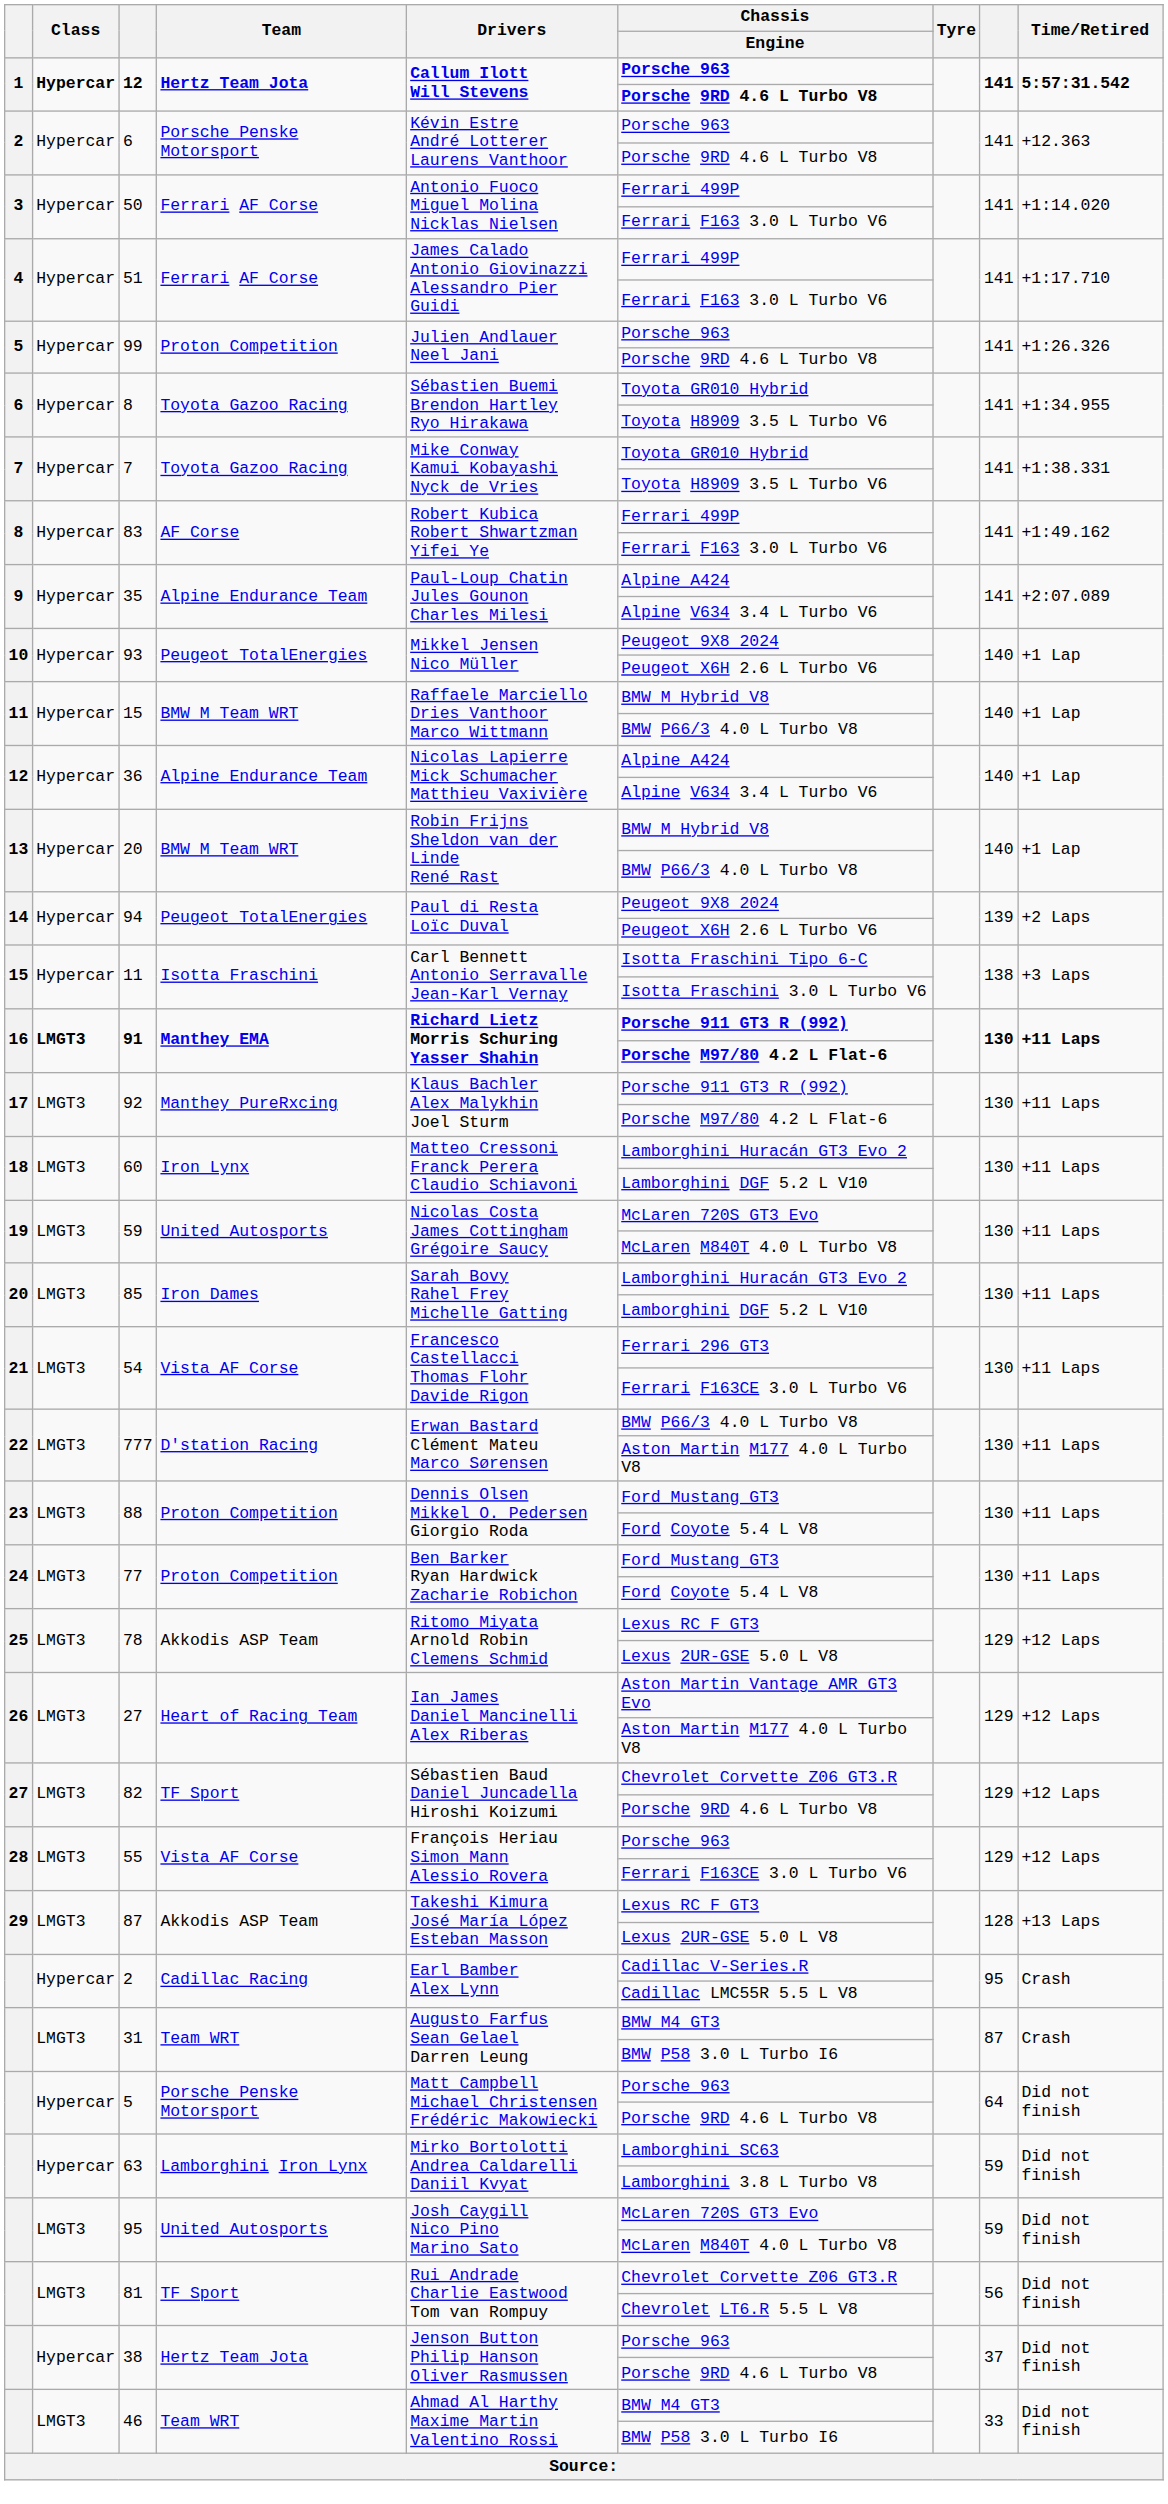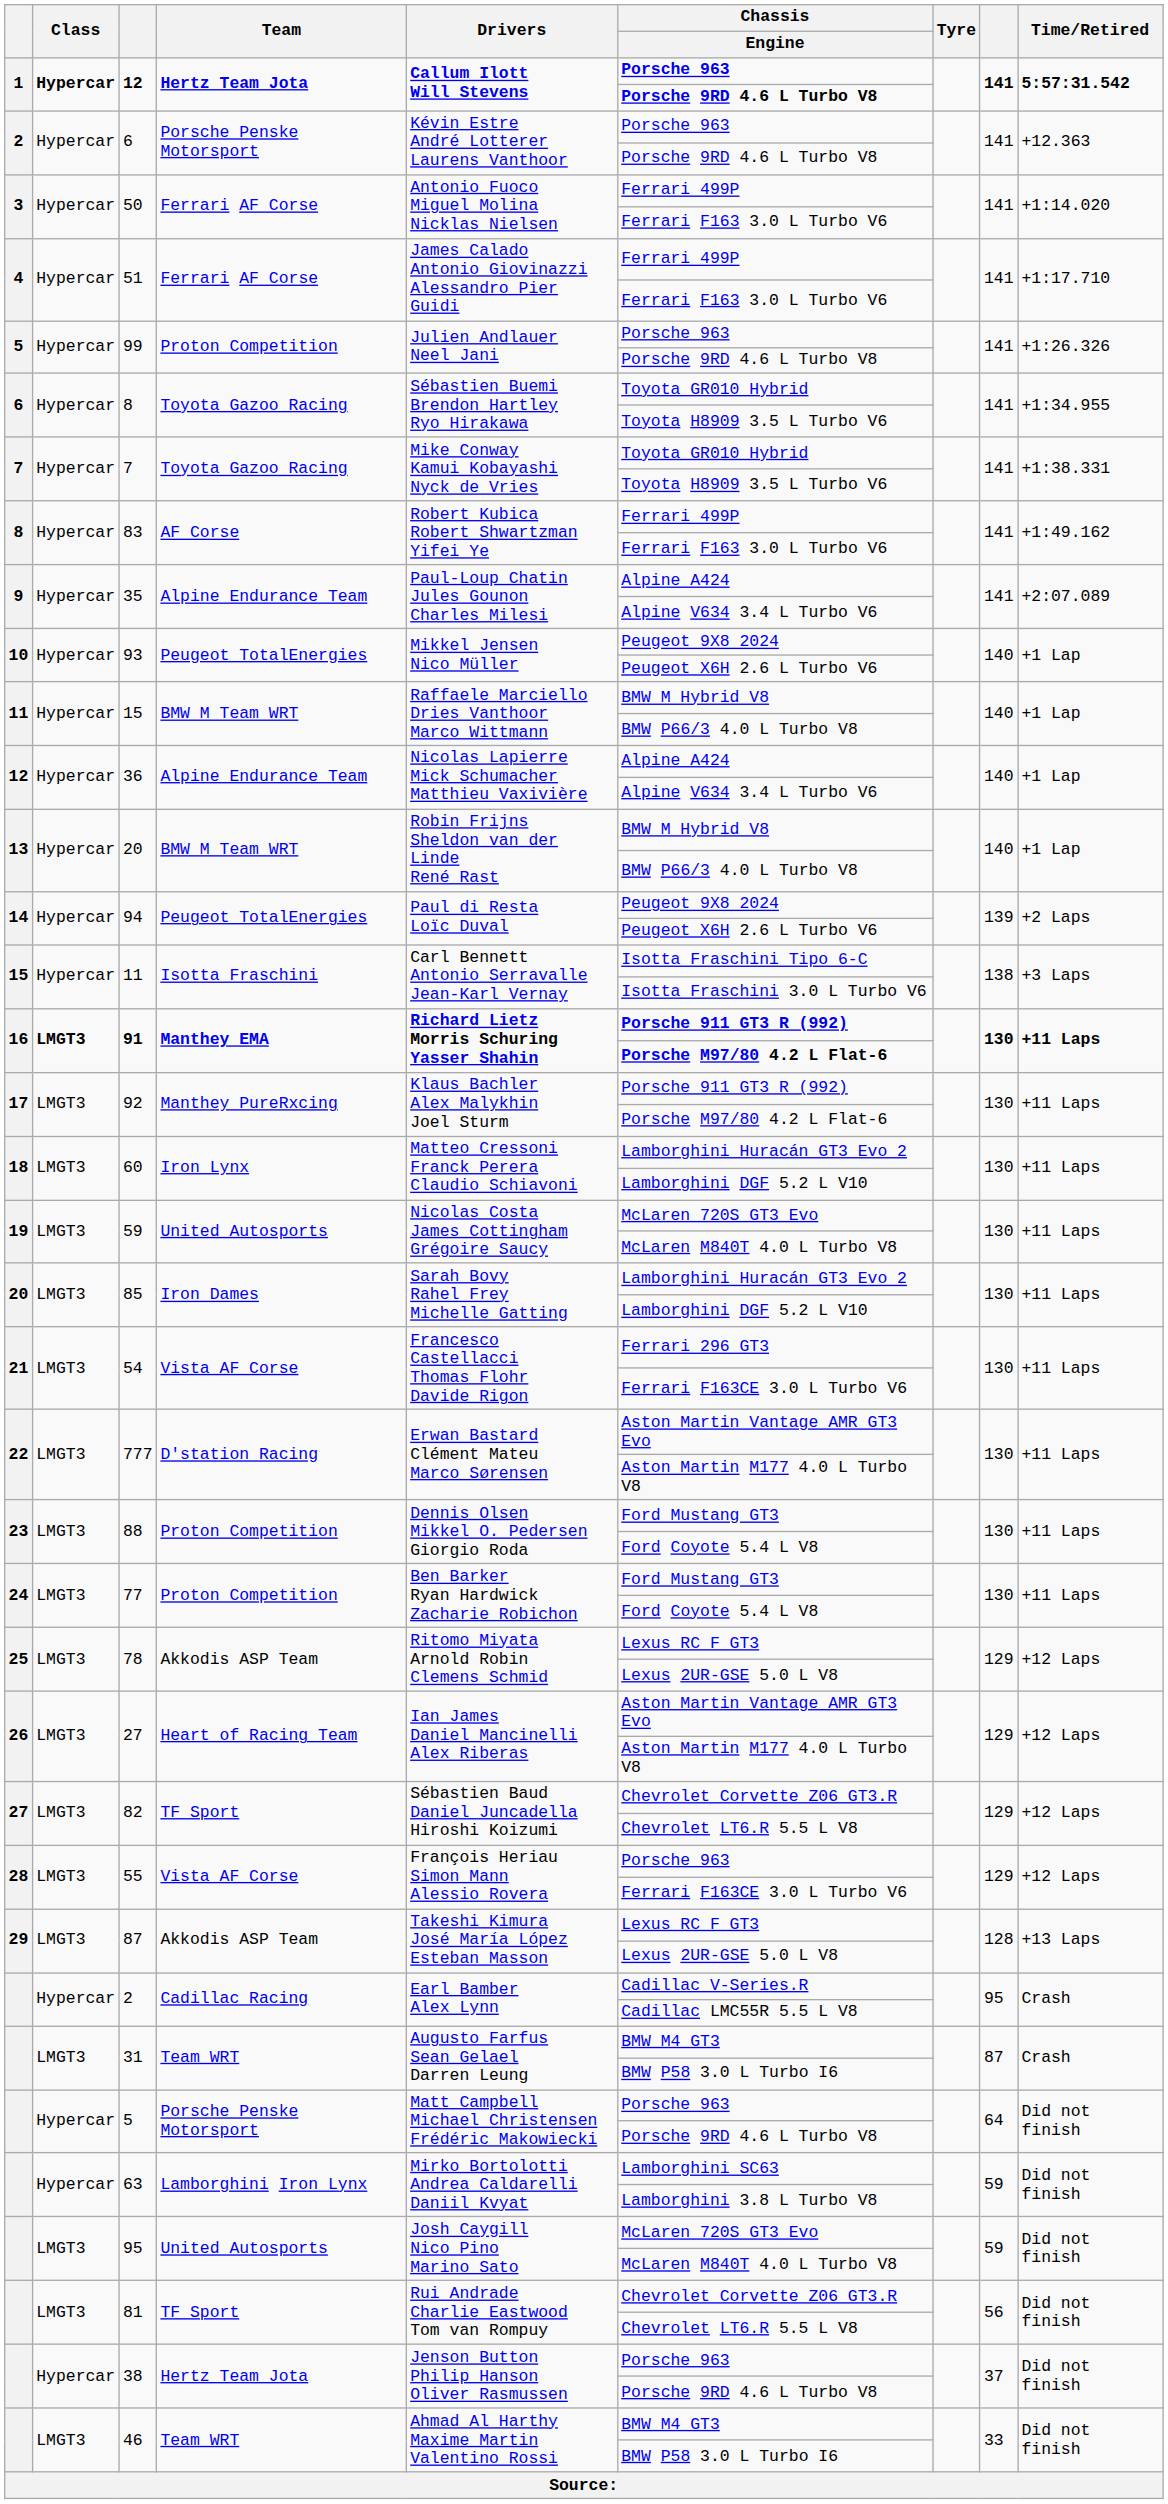(740, 1423) BMW P66/3 4.0 L Turbo V8 -> (759, 1432) Aston Martin Vantage AMR GT3 Evo
(749, 1811) Porsche 9RD 4.6 L Turbo V8 -> (739, 1830) Chevrolet LT6.R 5.5 L V8
